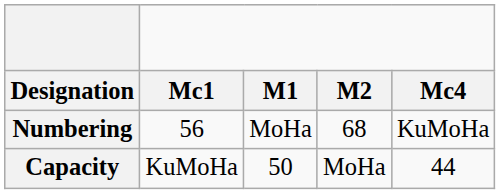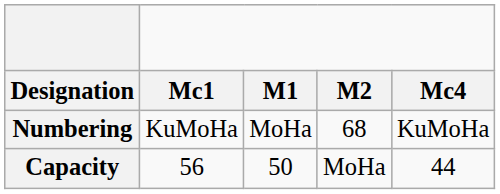(192, 129) 56 -> (192, 129) KuMoHa
(192, 167) KuMoHa -> (192, 167) 56
